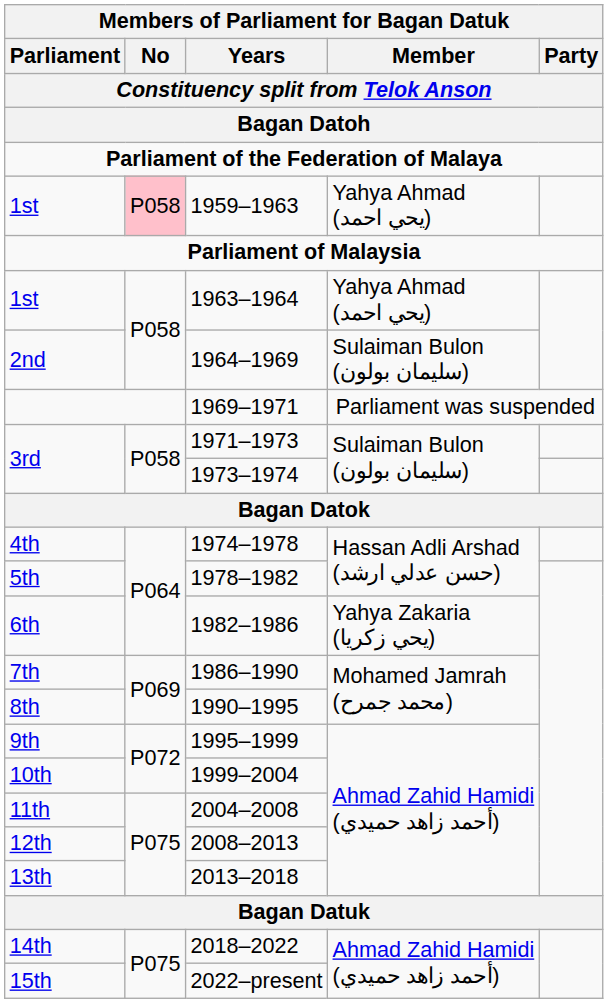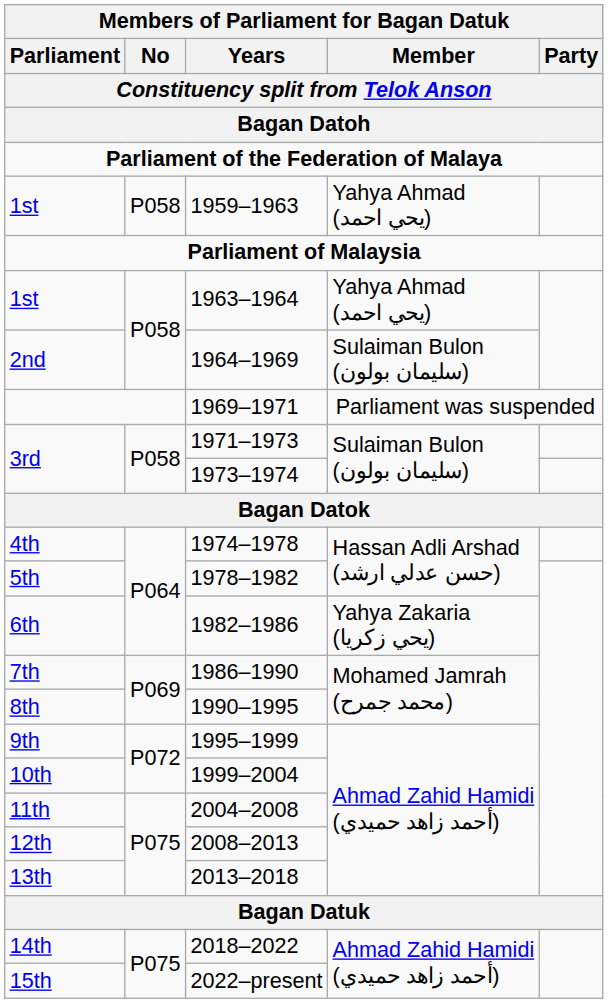(155, 205) pink background -> (155, 205) no background
